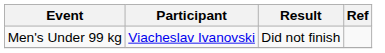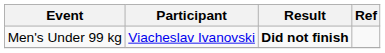(301, 37) normal -> (305, 37) bold
